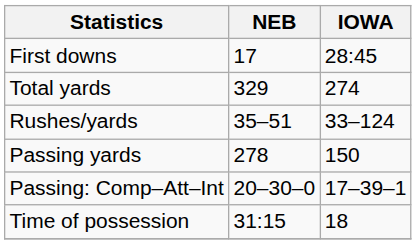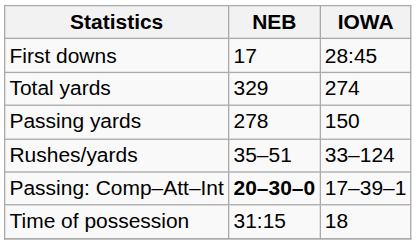rows swapped: (74, 121) <-> (75, 155)
(274, 188) normal -> (274, 188) bold
